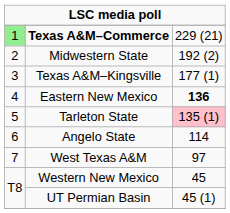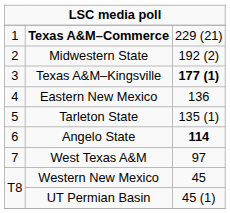(15, 35) lightgreen background -> (15, 35) no background
(199, 76) normal -> (199, 76) bold
(199, 96) bold -> (199, 96) normal
(199, 116) pink background -> (199, 116) no background
(199, 137) normal -> (199, 137) bold
